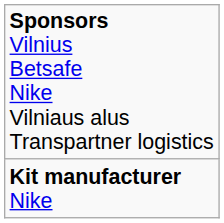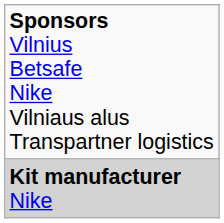(95, 188) no background -> (95, 188) lightgrey background
